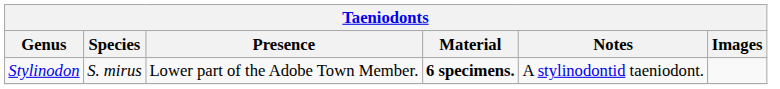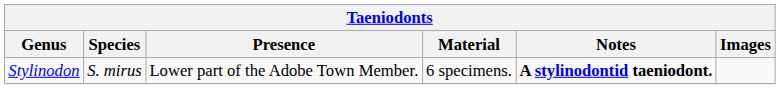(470, 70) bold -> (469, 70) normal
(613, 70) normal -> (616, 70) bold
